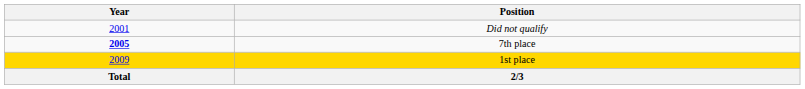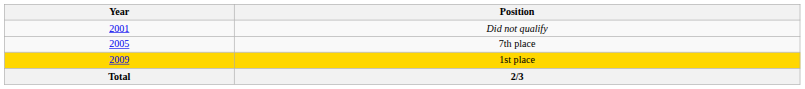(119, 44) bold -> (119, 44) normal
